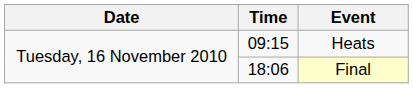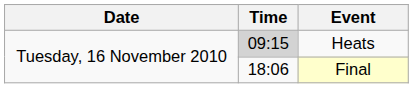(268, 43) no background -> (268, 43) lightgrey background
